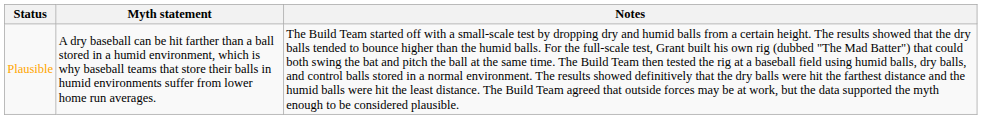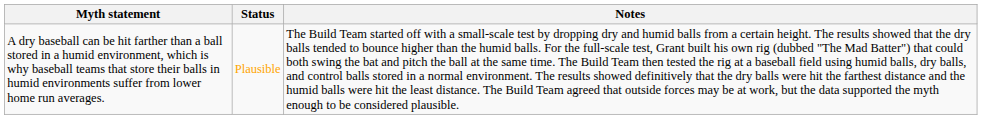columns swapped: (170, 14) <-> (30, 14)
